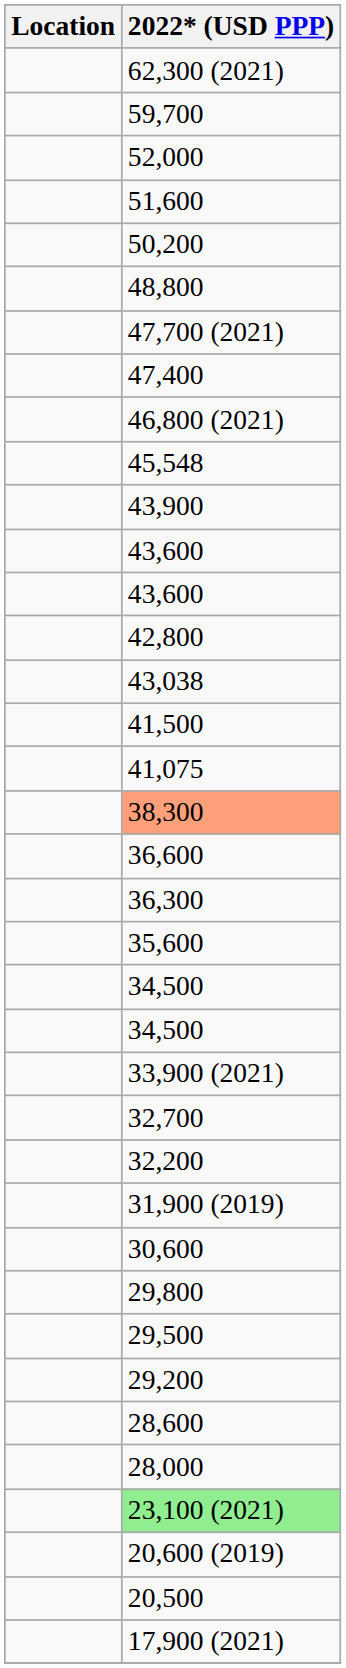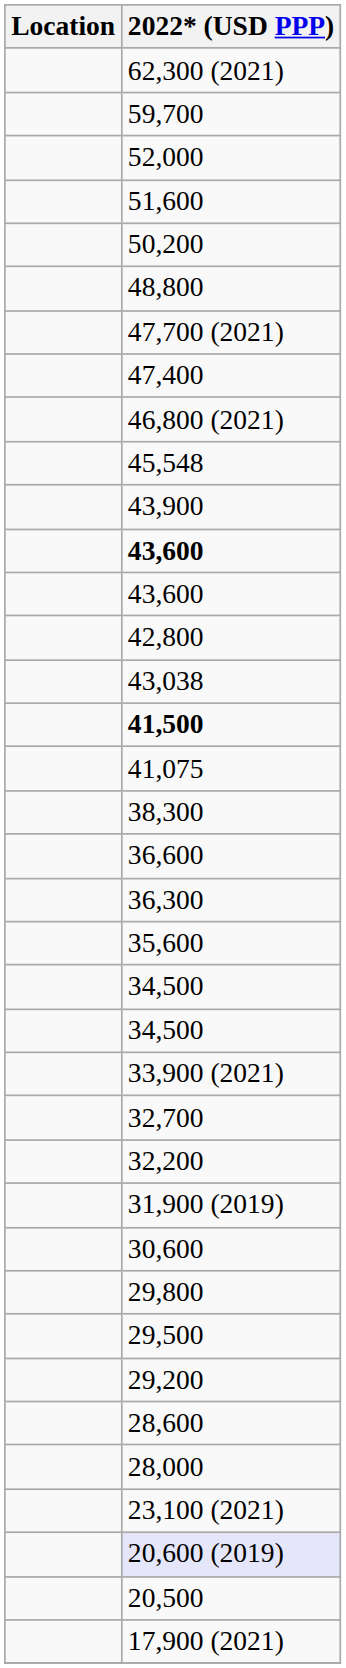(166, 550) normal -> (166, 550) bold
(166, 724) normal -> (166, 724) bold
(166, 811) lightsalmon background -> (166, 811) no background
(206, 1510) lightgreen background -> (206, 1510) no background
(206, 1553) no background -> (206, 1553) lavender background
